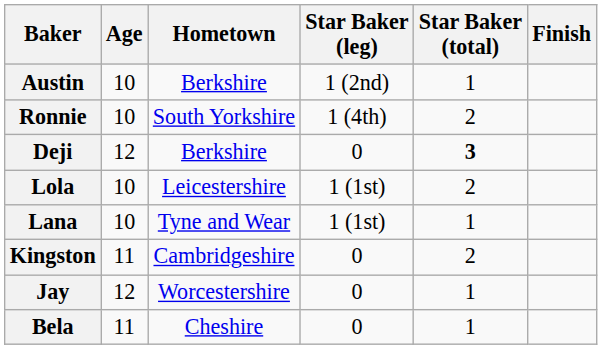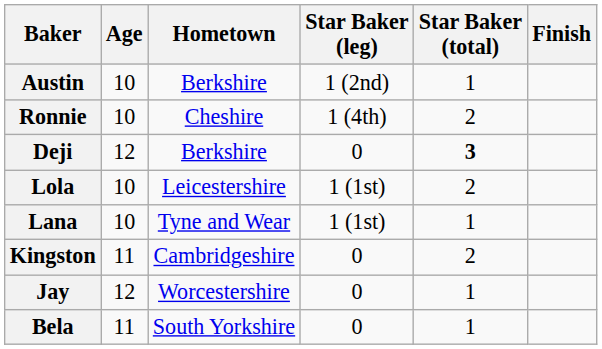(224, 116) South Yorkshire -> (224, 116) Cheshire
(224, 326) Cheshire -> (224, 326) South Yorkshire
